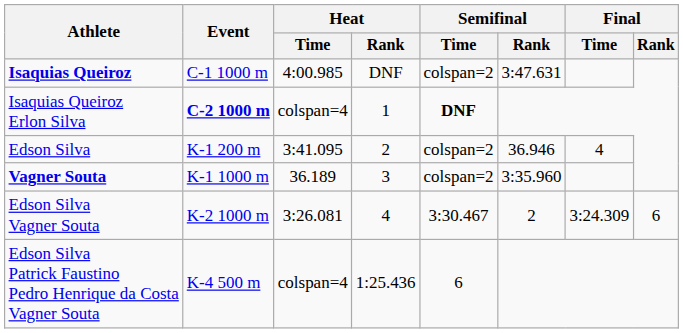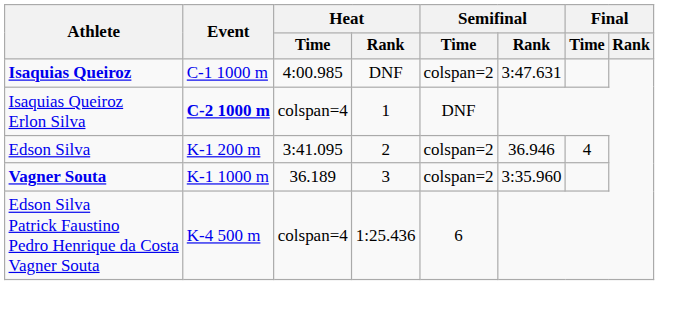(459, 111) bold -> (459, 111) normal
- row: (54, 215)
